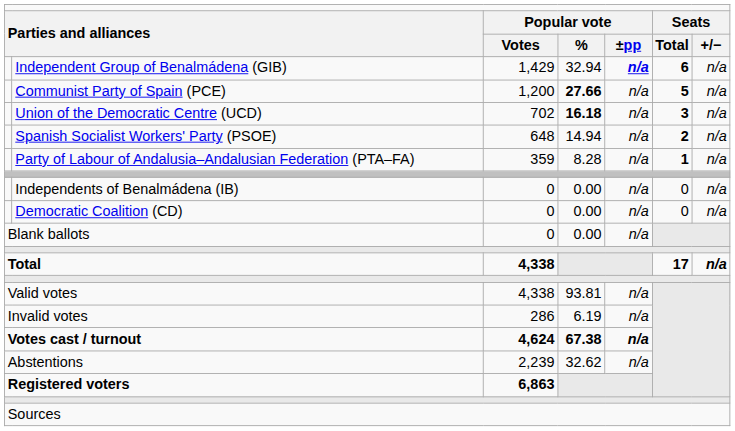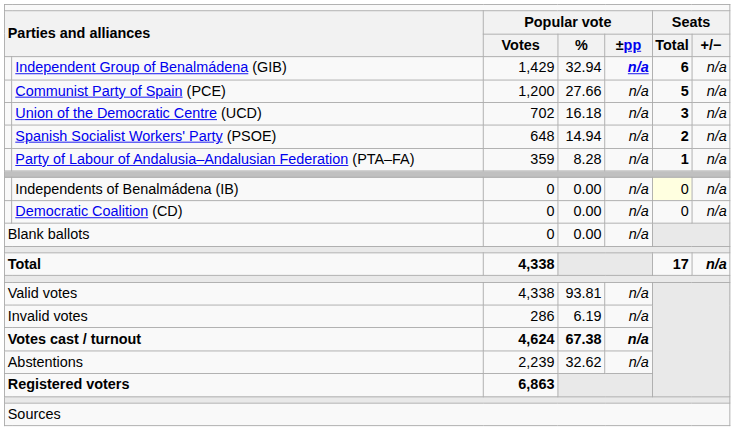(584, 91) bold -> (584, 91) normal
(584, 113) bold -> (584, 113) normal
(685, 189) no background -> (685, 189) lightyellow background
